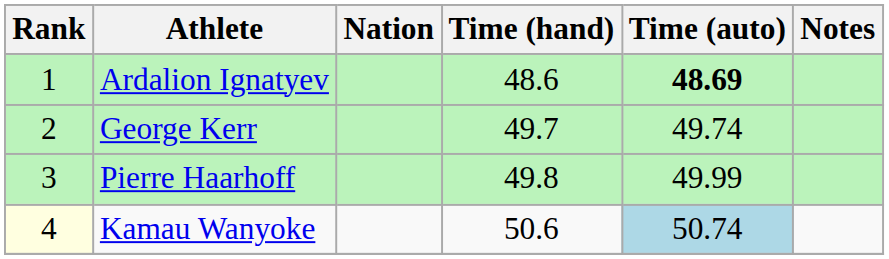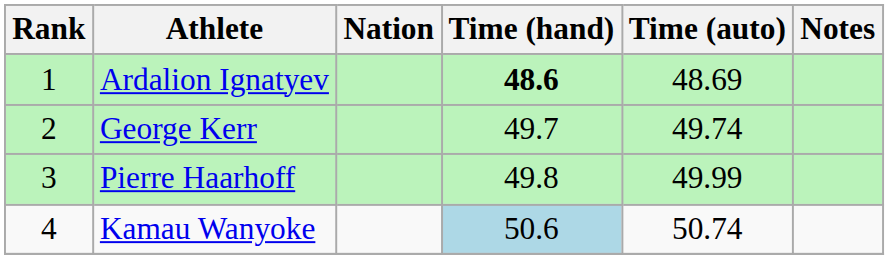(531, 79) normal -> (531, 79) bold
(707, 79) bold -> (707, 79) normal
(49, 228) lightyellow background -> (49, 228) no background
(531, 228) no background -> (531, 228) lightblue background
(707, 228) lightblue background -> (707, 228) no background
